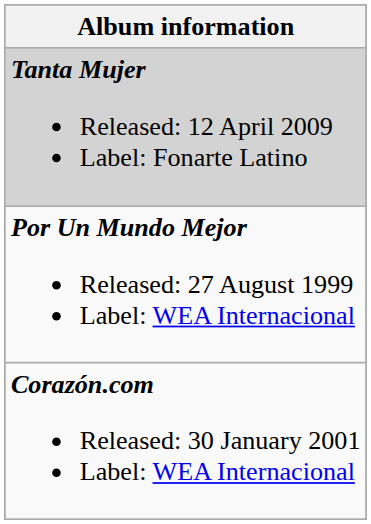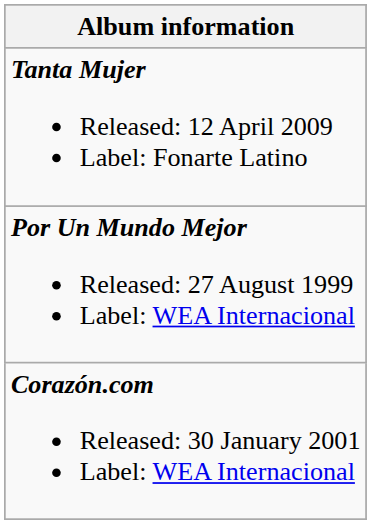(186, 114) lightgrey background -> (186, 114) no background
